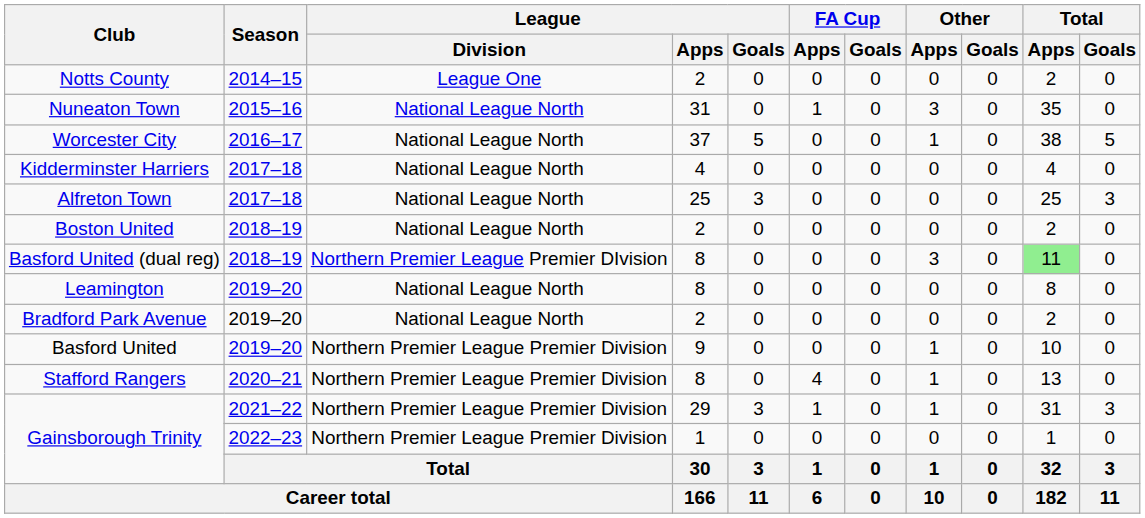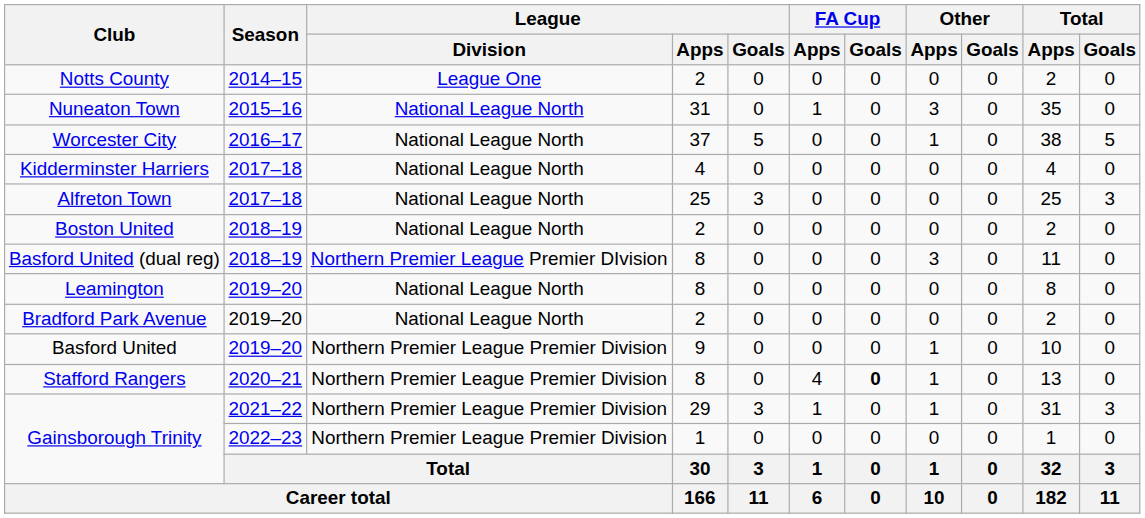(1051, 259) lightgreen background -> (1051, 259) no background
(876, 378) normal -> (876, 378) bold
